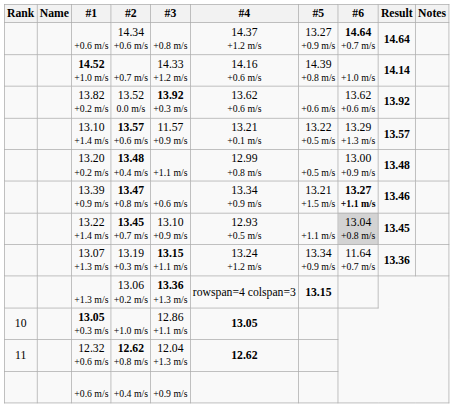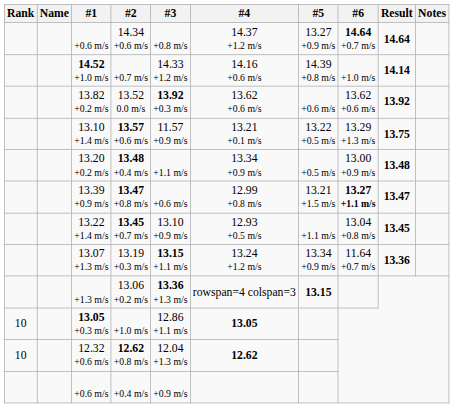(397, 133) 13.57 -> (397, 133) 13.75
(244, 165) 12.99 +0.8 m/s -> (244, 165) 13.34 +0.9 m/s
(244, 197) 13.34 +0.9 m/s -> (244, 197) 12.99 +0.8 m/s
(397, 197) 13.46 -> (397, 197) 13.47
(358, 228) lightgrey background -> (358, 228) no background
(21, 355) 11 -> (21, 355) 10
